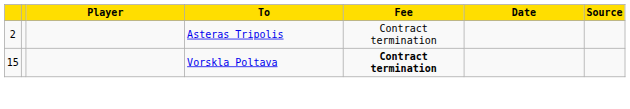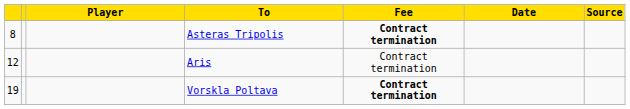(13, 35) 2 -> (13, 35) 8
(404, 35) normal -> (404, 35) bold
+ row: (199, 62)
(13, 62) 15 -> (13, 90) 19
